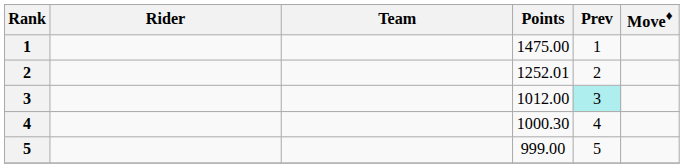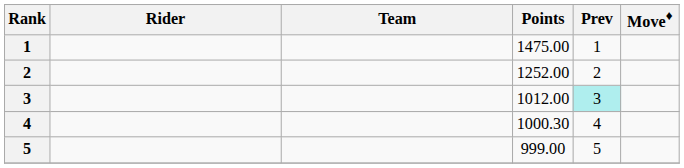(543, 72) 1252.01 -> (543, 72) 1252.00
